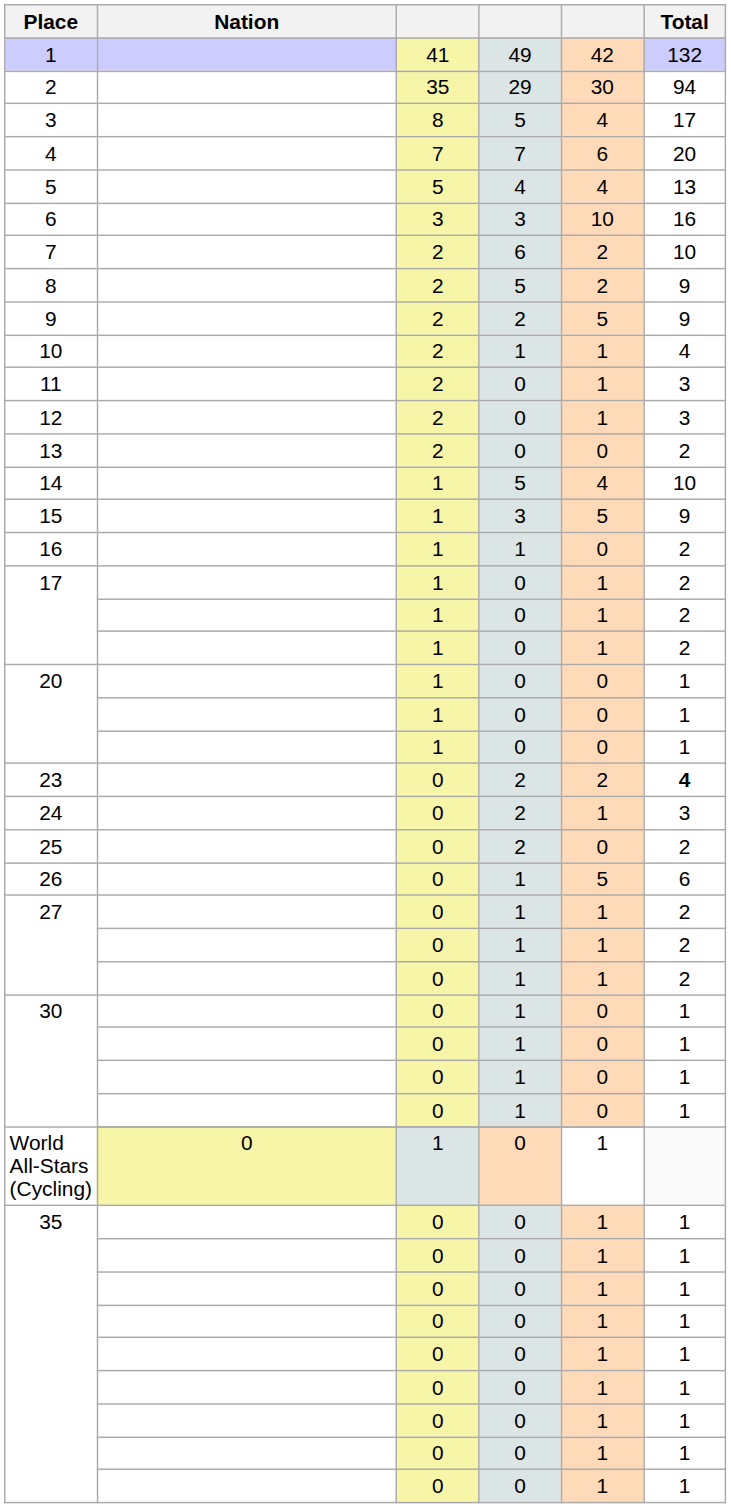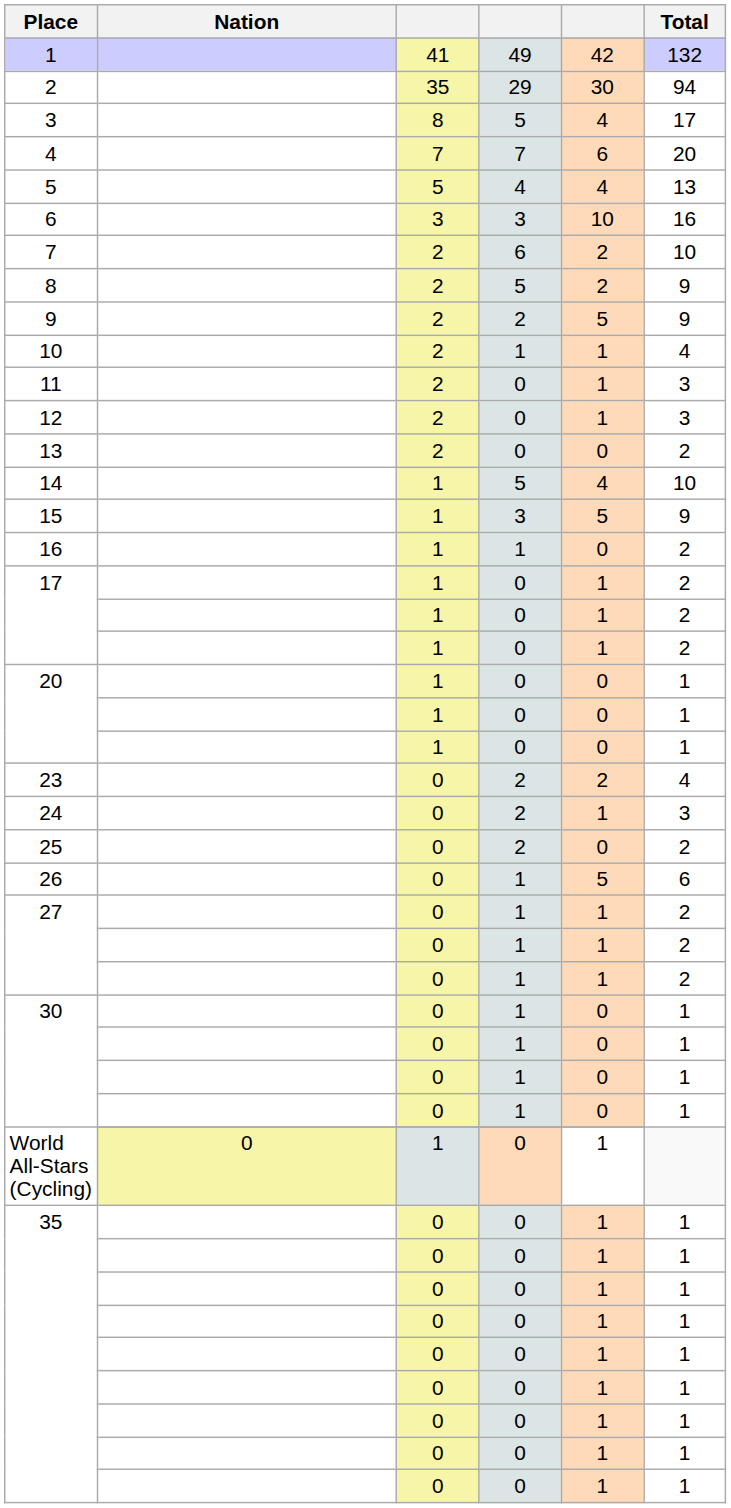(685, 780) bold -> (685, 780) normal
